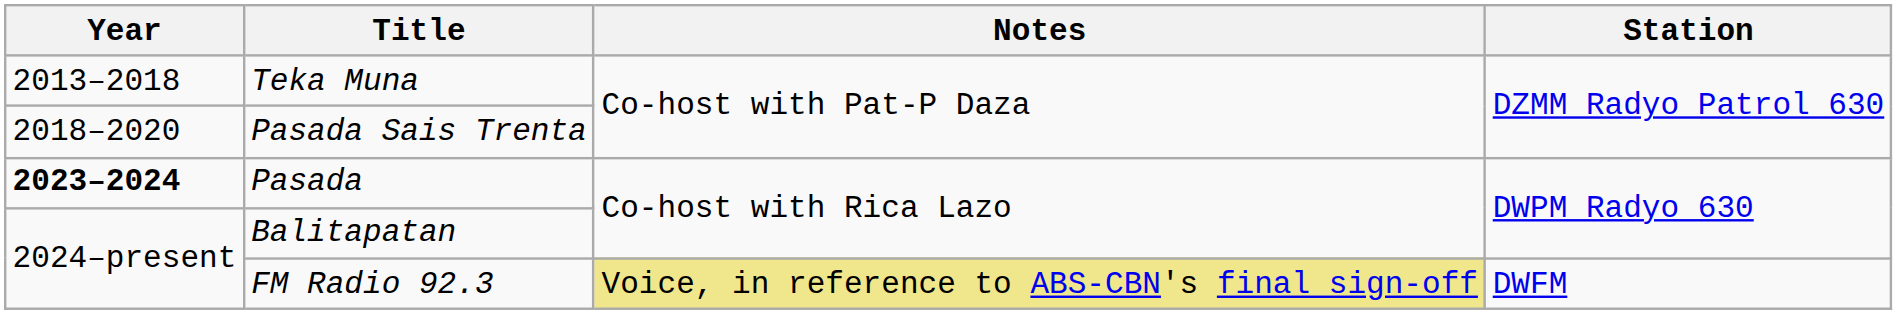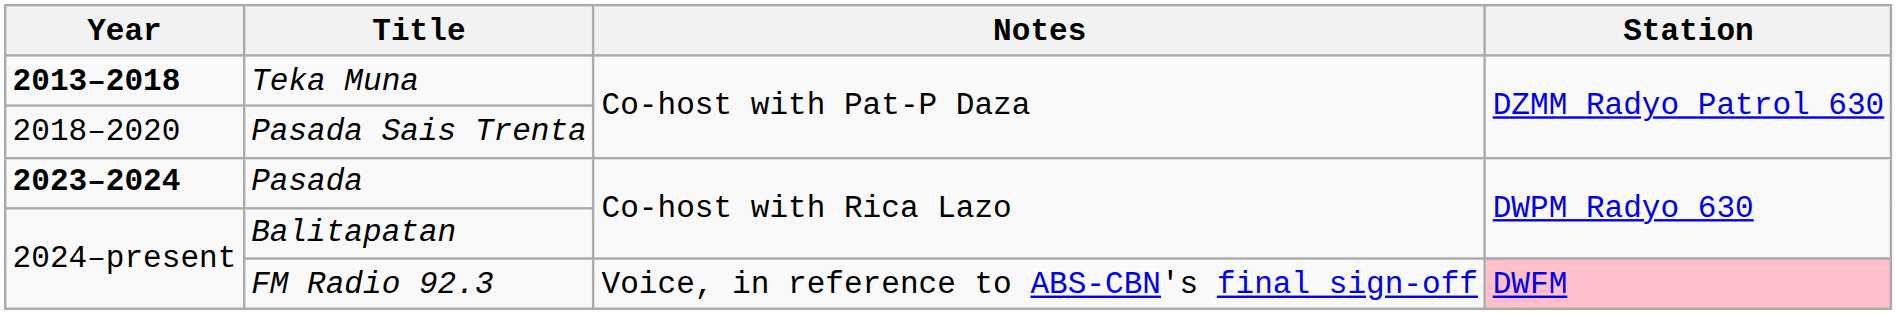(97, 81) normal -> (97, 81) bold
(1040, 284) khaki background -> (1040, 284) no background
(1530, 284) no background -> (1530, 284) pink background
